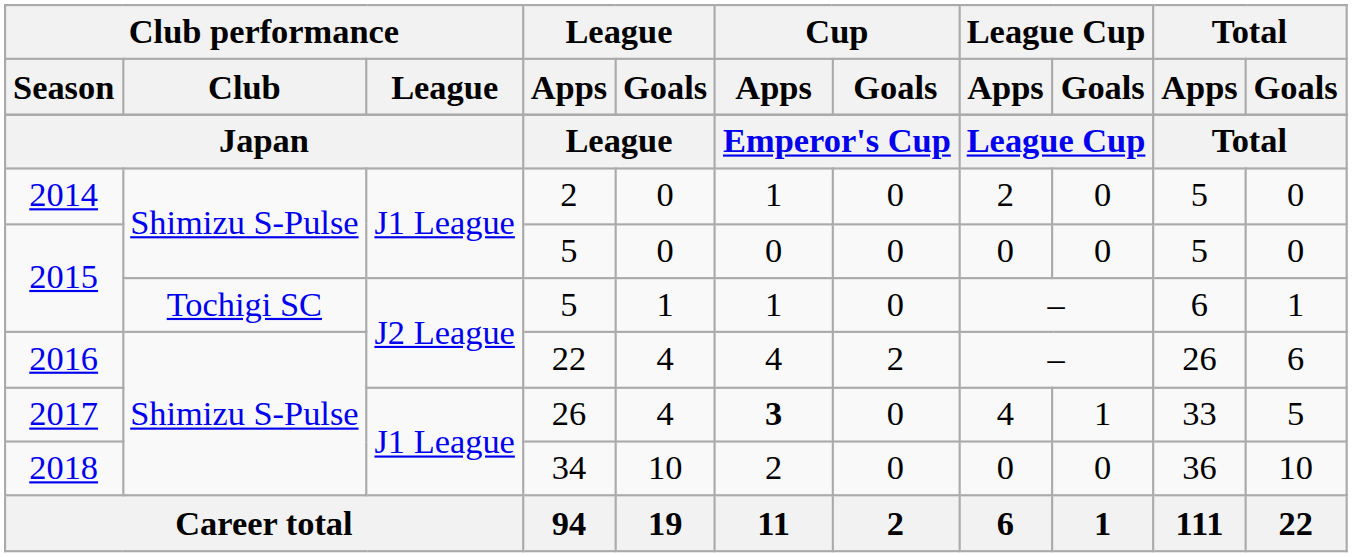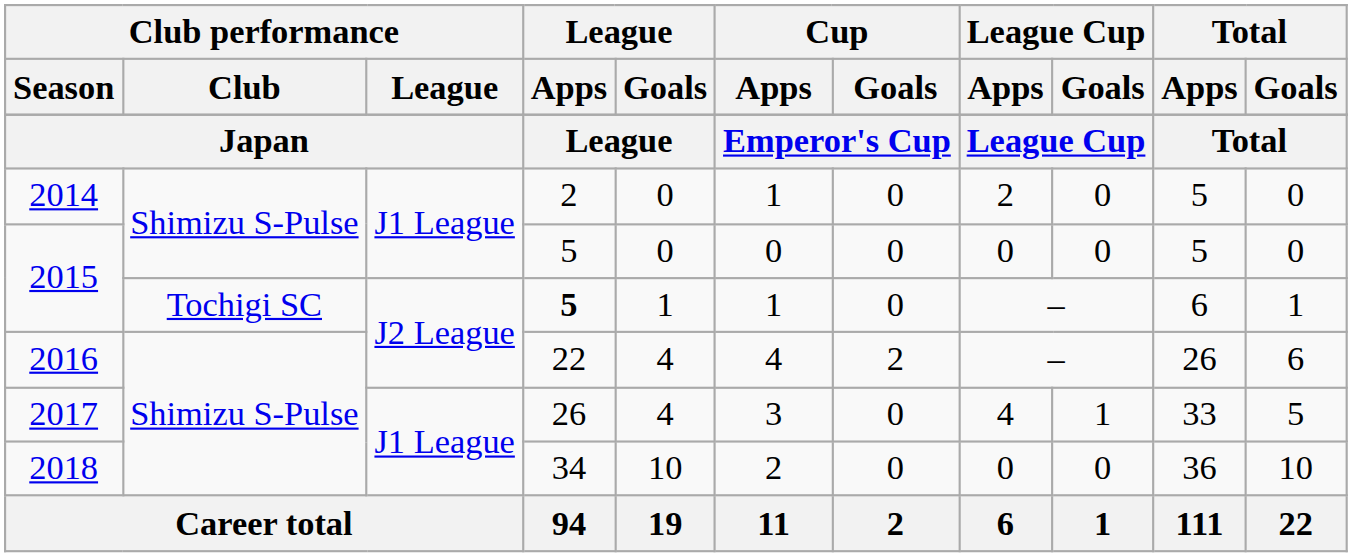(569, 304) normal -> (569, 304) bold
(774, 413) bold -> (774, 413) normal
